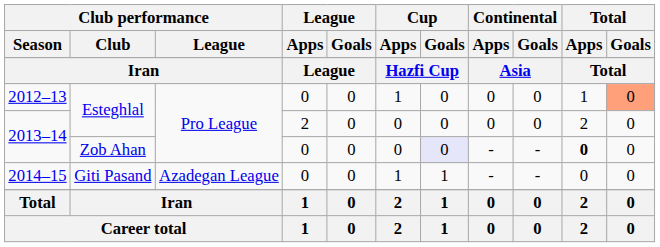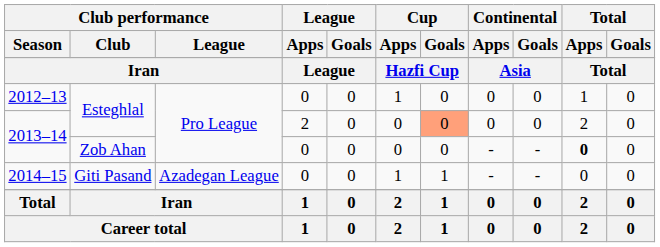(631, 96) lightsalmon background -> (631, 96) no background
(444, 123) no background -> (444, 123) lightsalmon background
(444, 149) lavender background -> (444, 149) no background
